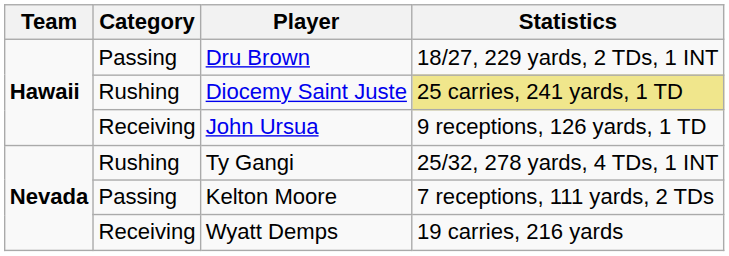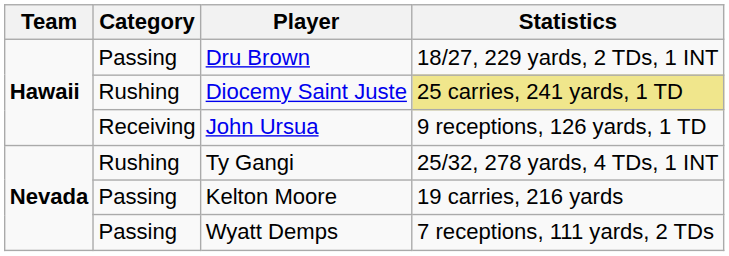(566, 197) 7 receptions, 111 yards, 2 TDs -> (520, 197) 19 carries, 216 yards
(147, 232) Receiving -> (138, 232) Passing
(520, 232) 19 carries, 216 yards -> (566, 232) 7 receptions, 111 yards, 2 TDs
